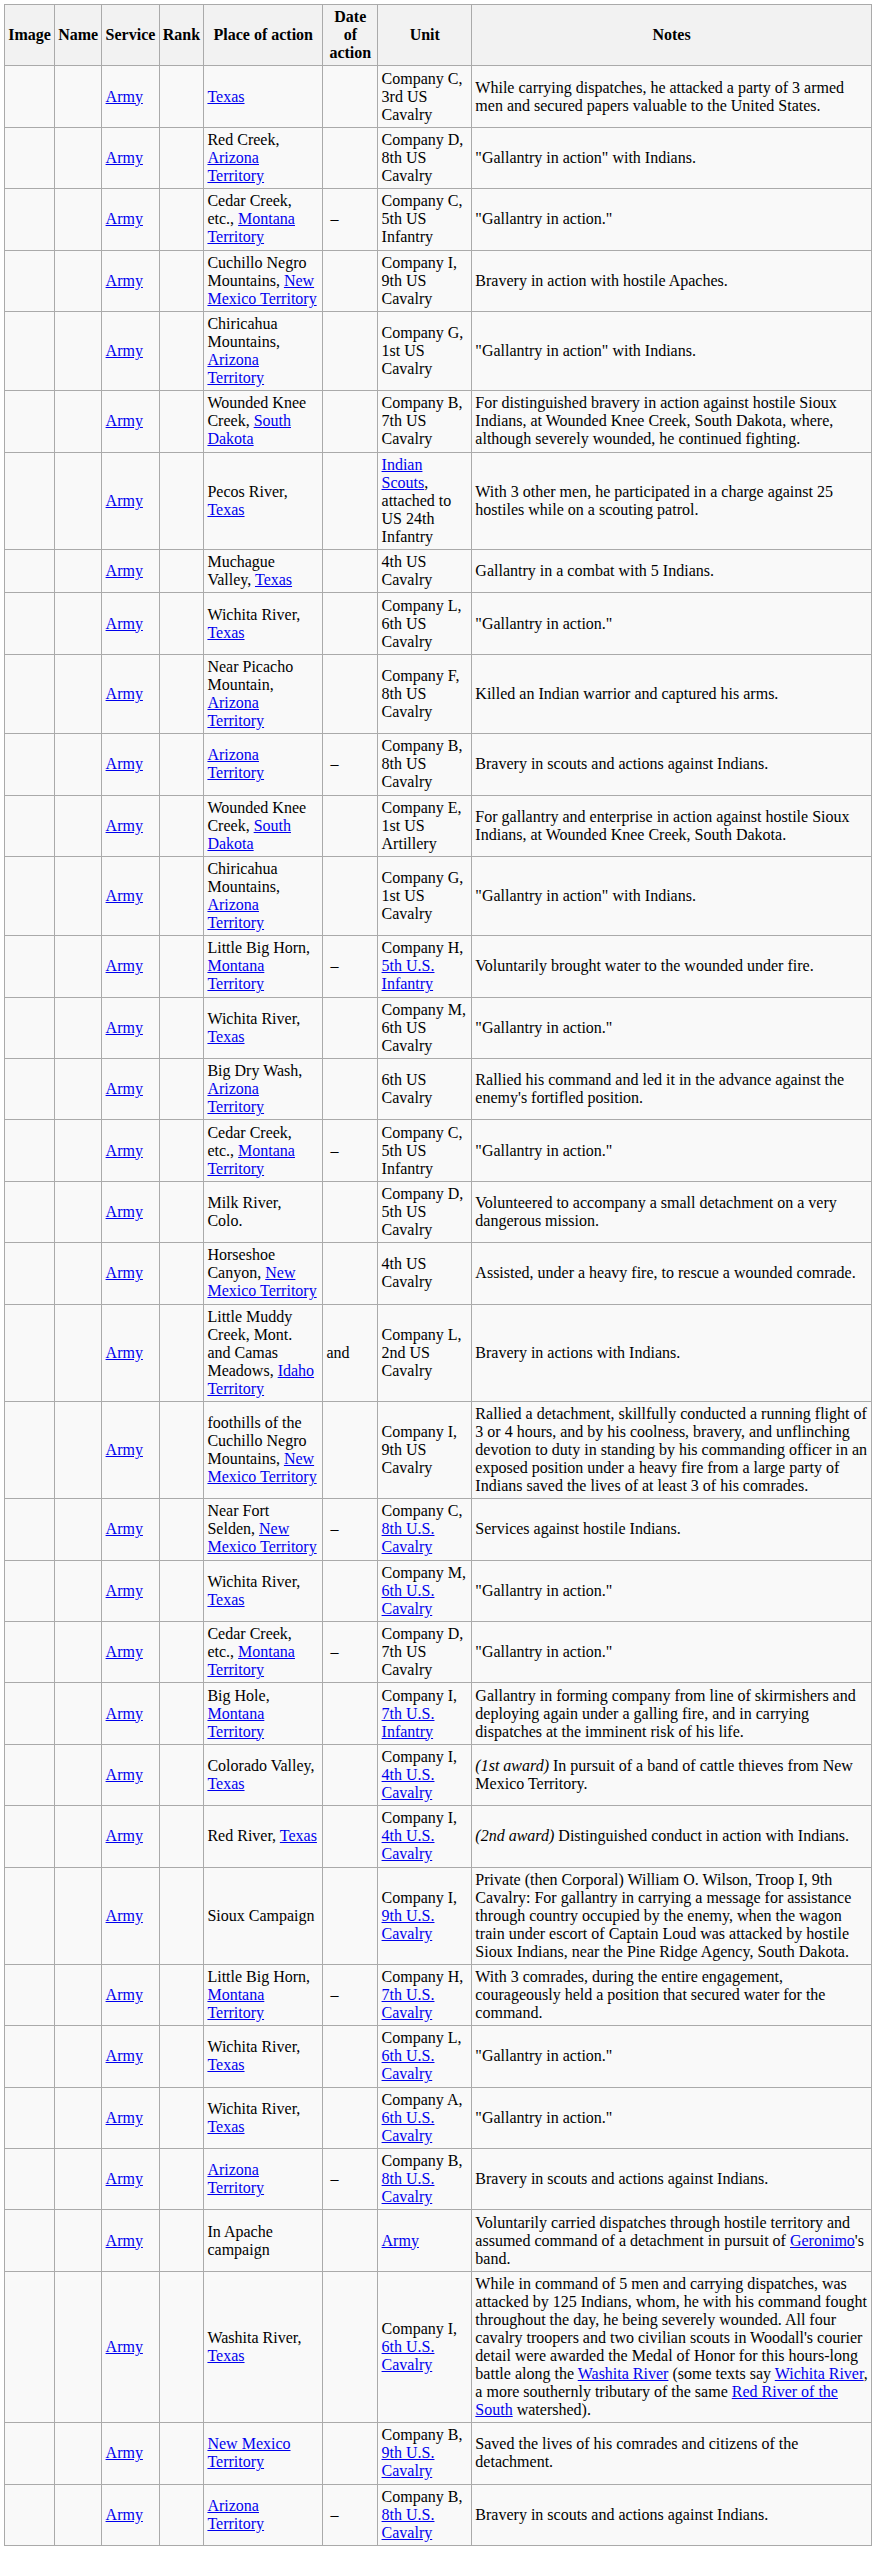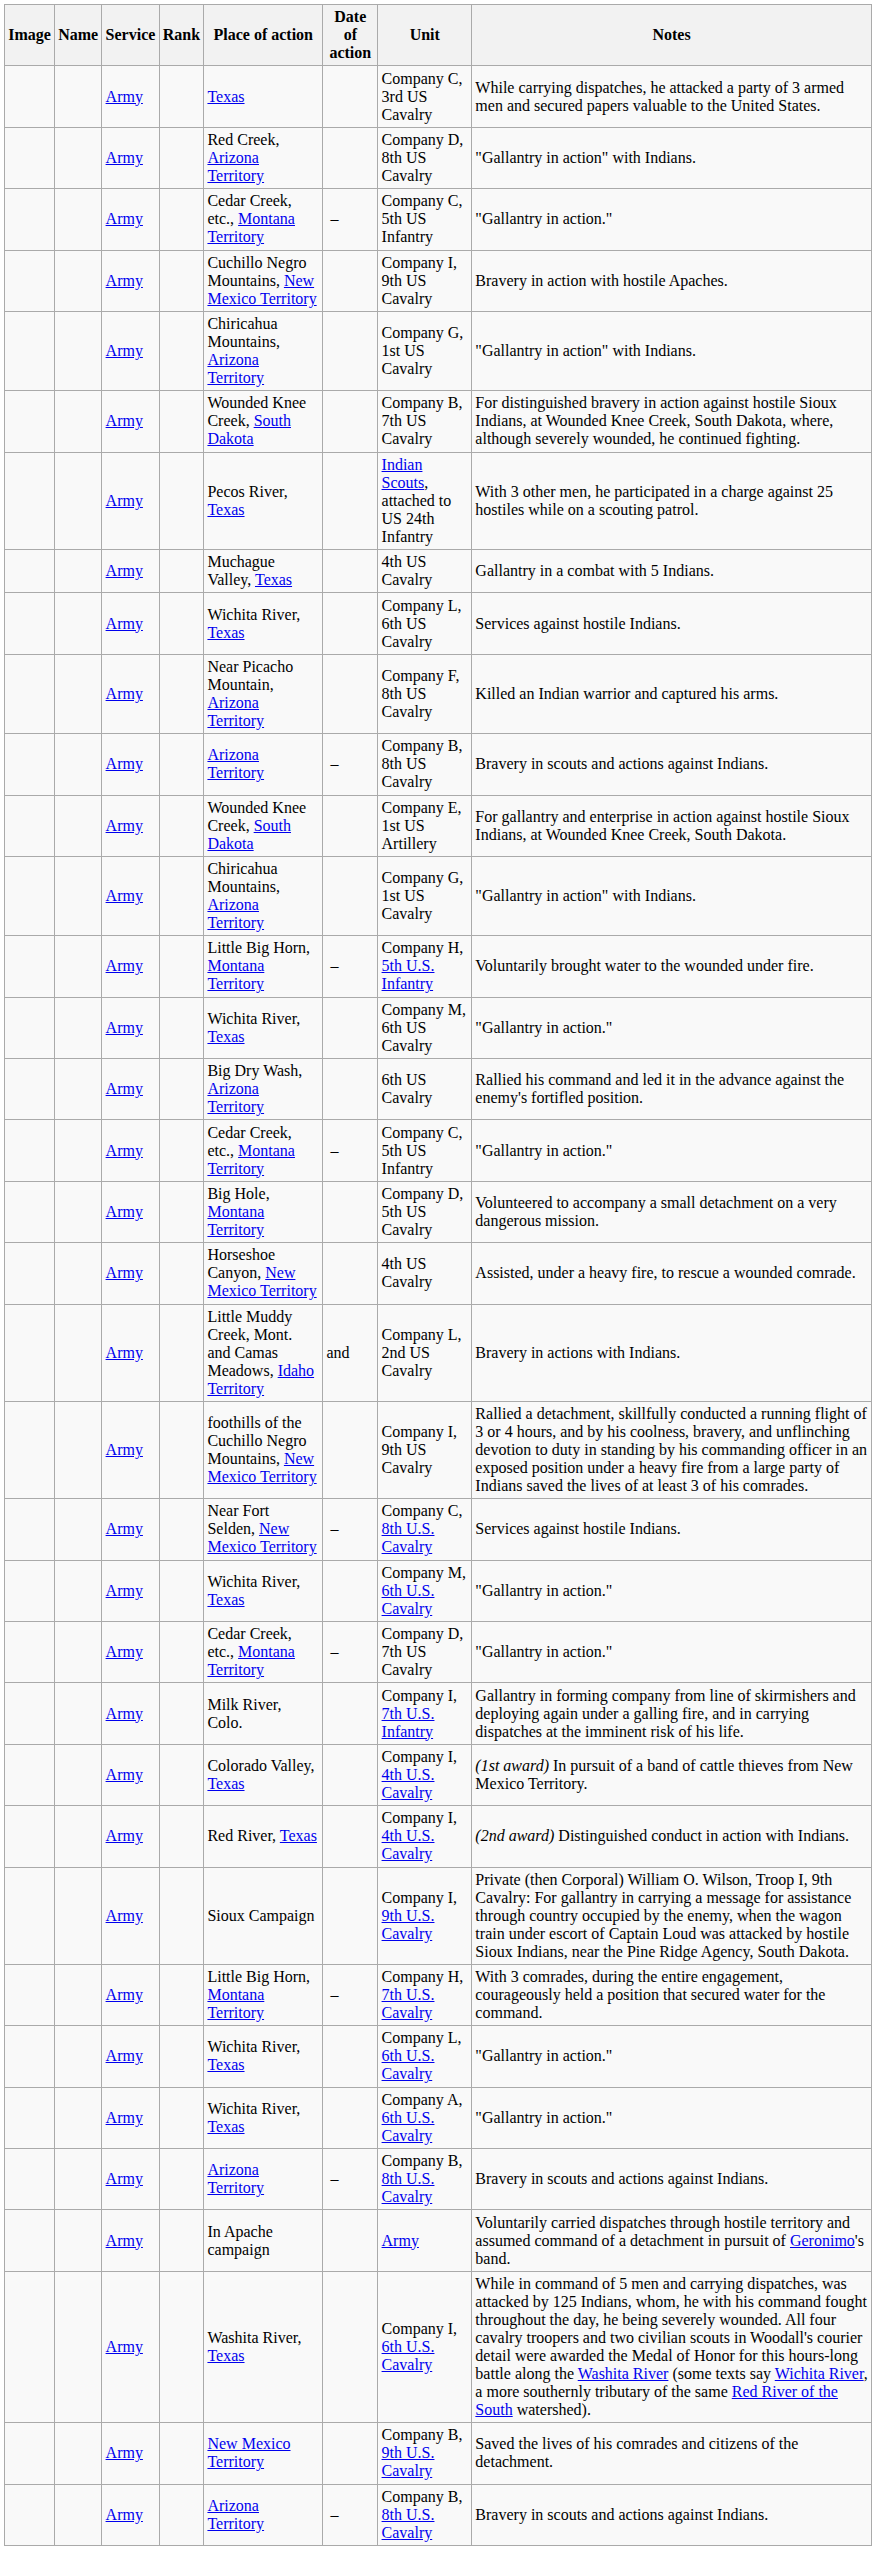(544, 623) "Gallantry in action." -> (578, 623) Services against hostile Indians.
(244, 1211) Milk River, Colo. -> (239, 1211) Big Hole, Montana Territory
(239, 1713) Big Hole, Montana Territory -> (244, 1713) Milk River, Colo.
